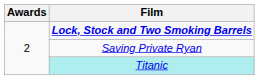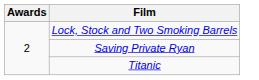(152, 30) bold -> (145, 30) normal
(152, 65) paleturquoise background -> (145, 65) no background
